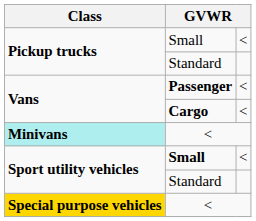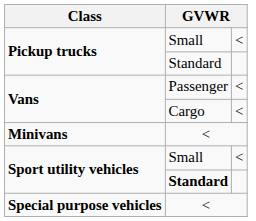(200, 87) bold -> (198, 87) normal
(188, 110) bold -> (187, 110) normal
(38, 134) paleturquoise background -> (38, 134) no background
(187, 157) bold -> (186, 157) normal
(195, 181) normal -> (198, 181) bold
(85, 205) gold background -> (85, 205) no background
